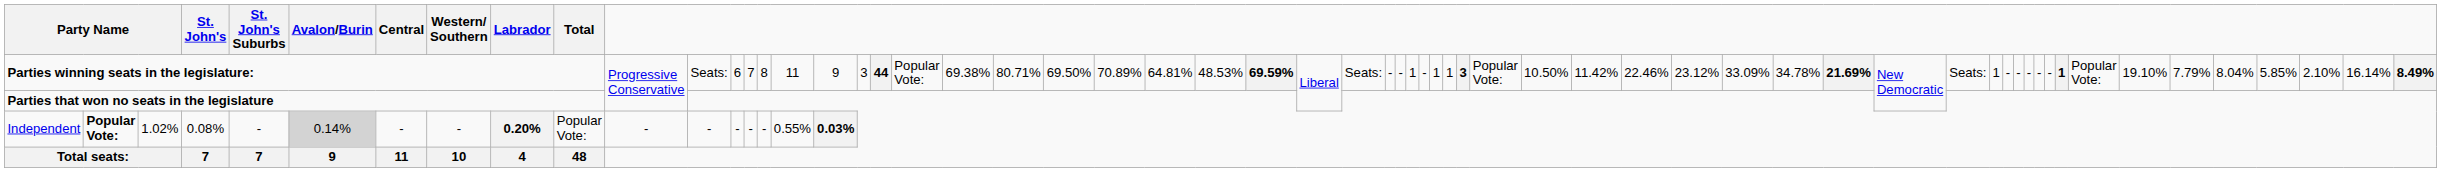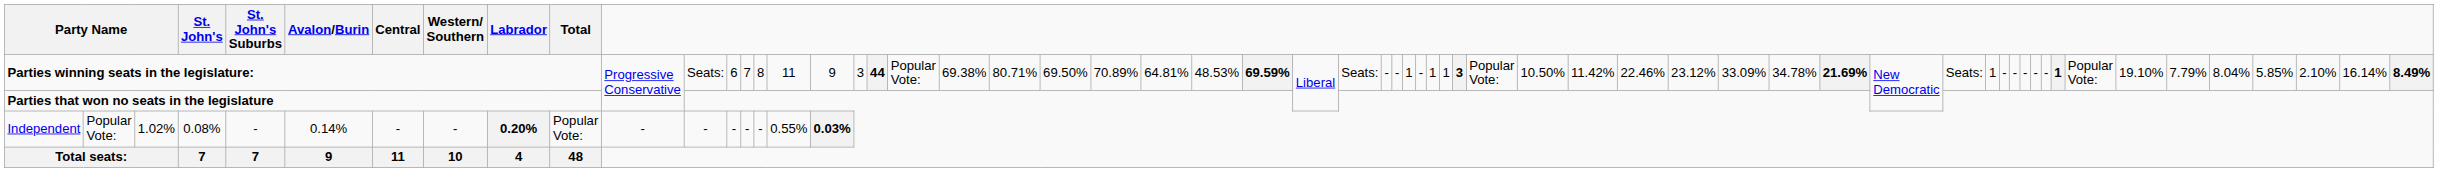(111, 128) bold -> (109, 128) normal
(332, 128) lightgrey background -> (329, 128) no background
